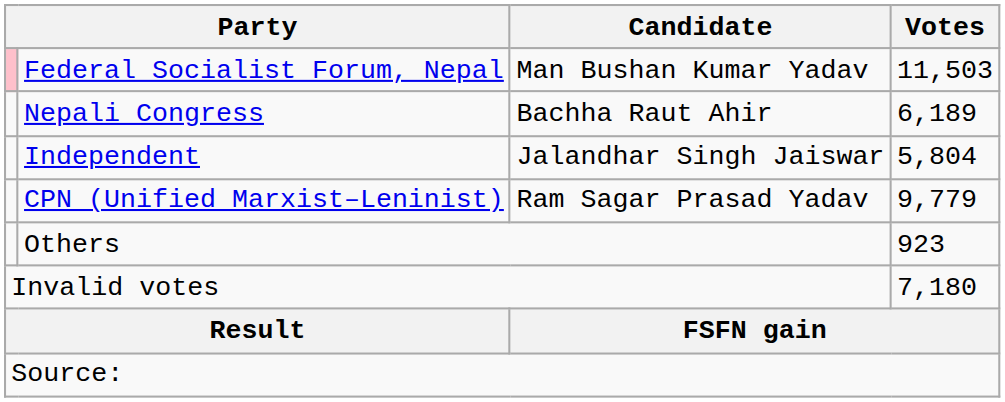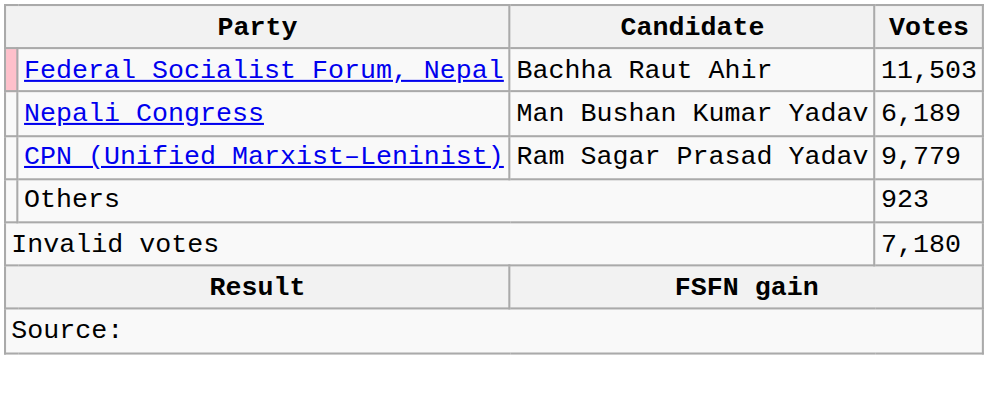(692, 70) Man Bushan Kumar Yadav -> (644, 70) Bachha Raut Ahir
(644, 114) Bachha Raut Ahir -> (692, 114) Man Bushan Kumar Yadav
- row: (112, 157)
